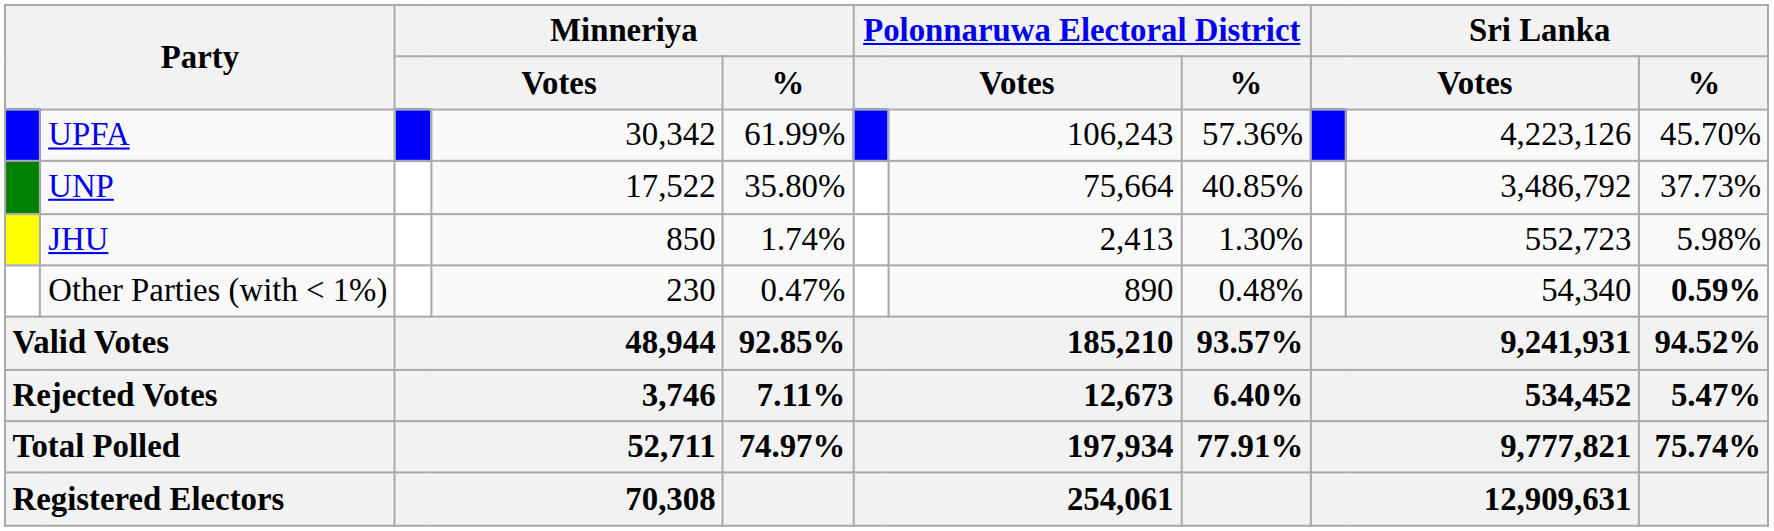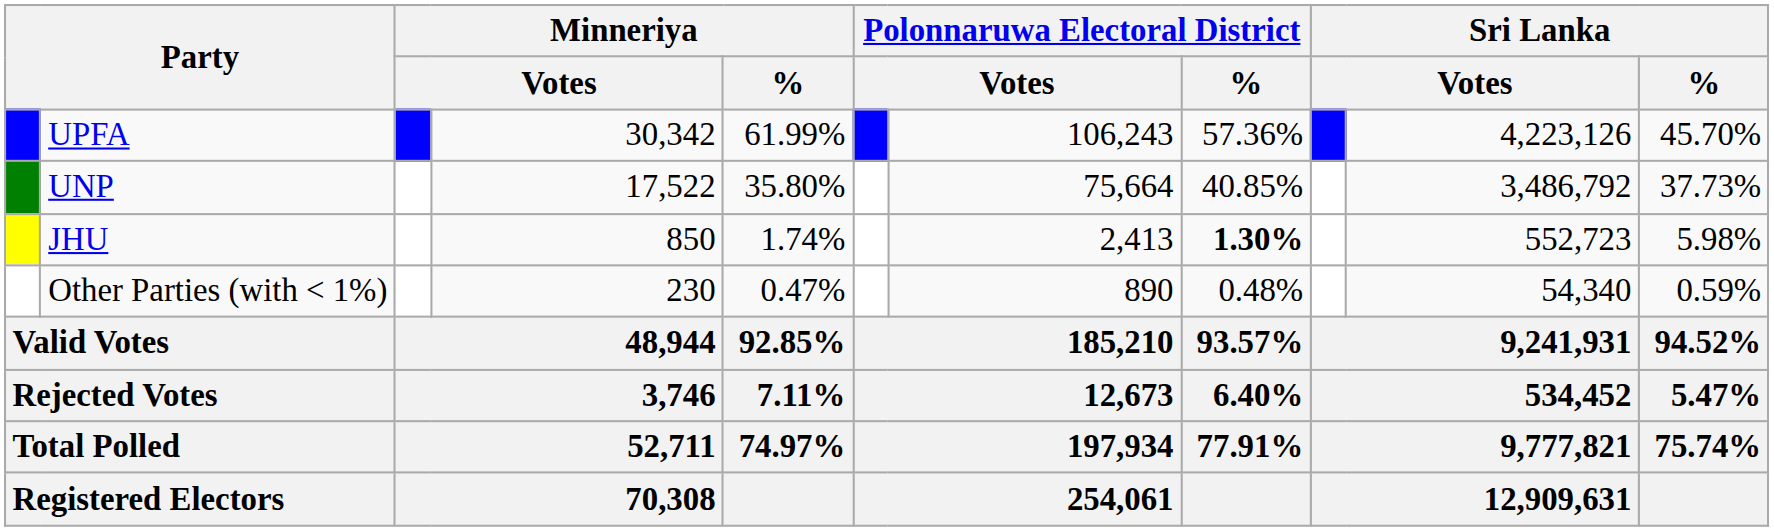(1261, 238) normal -> (1258, 238) bold
(1716, 290) bold -> (1719, 290) normal
